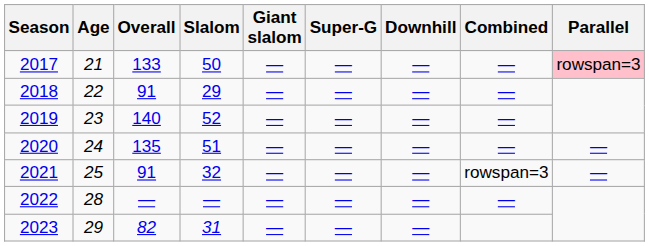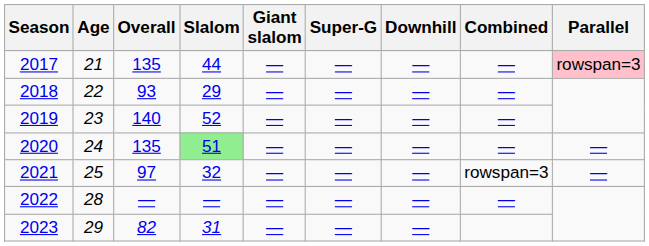(147, 64) 133 -> (147, 64) 135
(212, 64) 50 -> (212, 64) 44
(147, 91) 91 -> (147, 91) 93
(212, 145) no background -> (212, 145) lightgreen background
(147, 173) 91 -> (147, 173) 97
